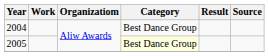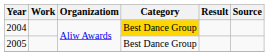(160, 28) no background -> (160, 28) gold background
(160, 43) lightyellow background -> (160, 43) no background
